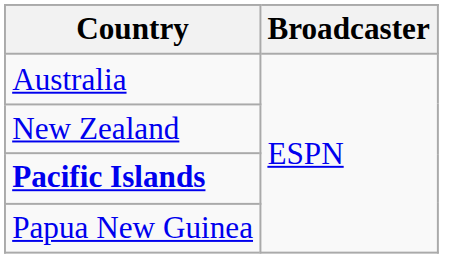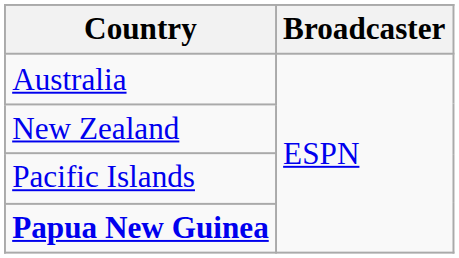(109, 177) bold -> (104, 177) normal
(133, 227) normal -> (140, 227) bold
